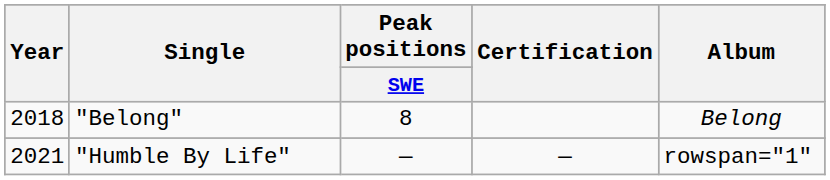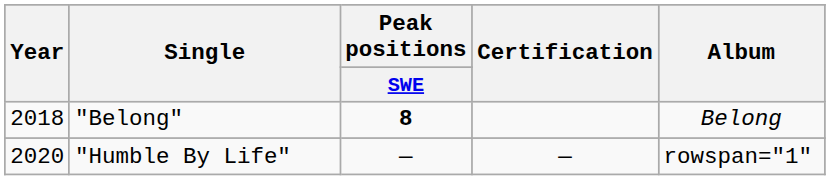(406, 120) normal -> (406, 120) bold
(37, 156) 2021 -> (37, 156) 2020
